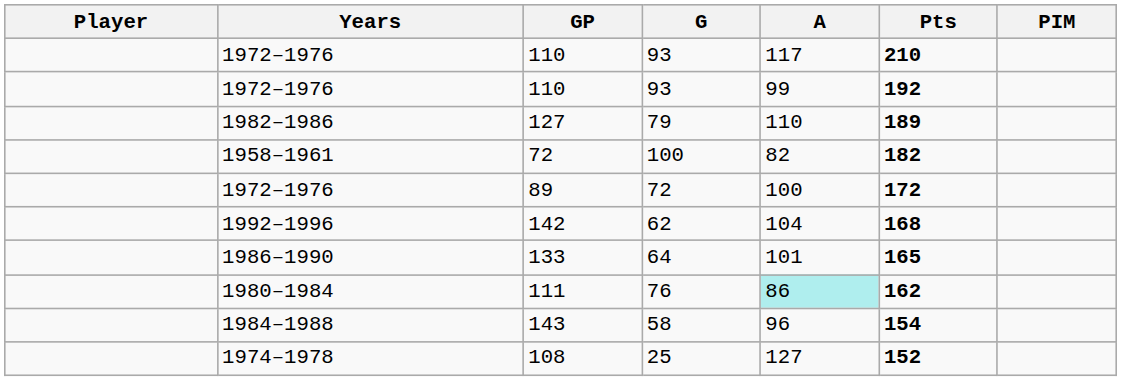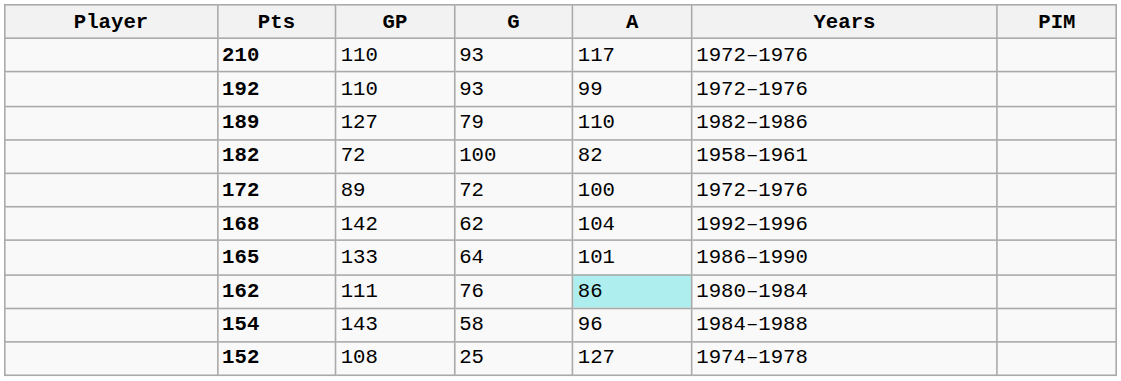columns swapped: (370, 22) <-> (938, 22)
